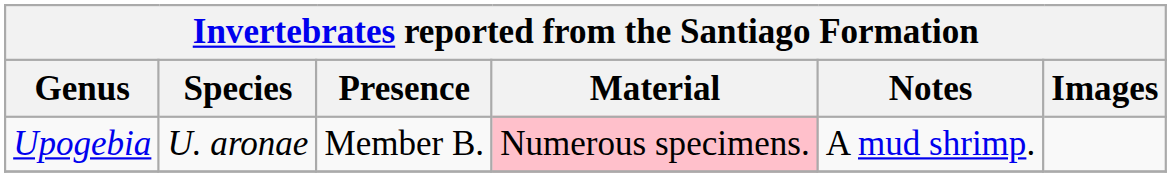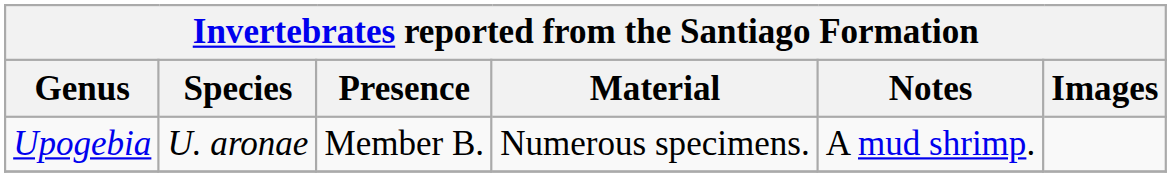(655, 143) pink background -> (655, 143) no background
